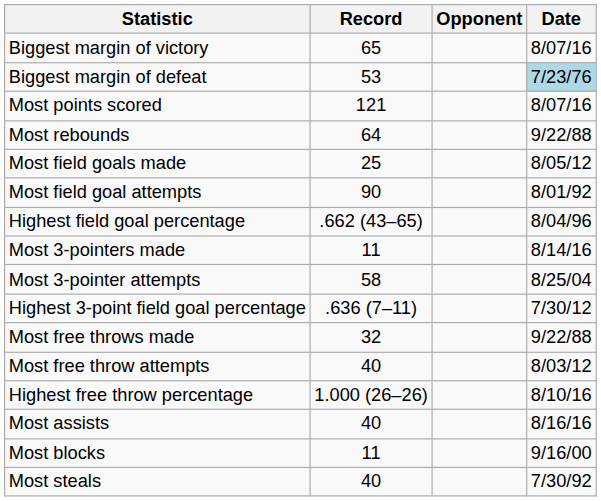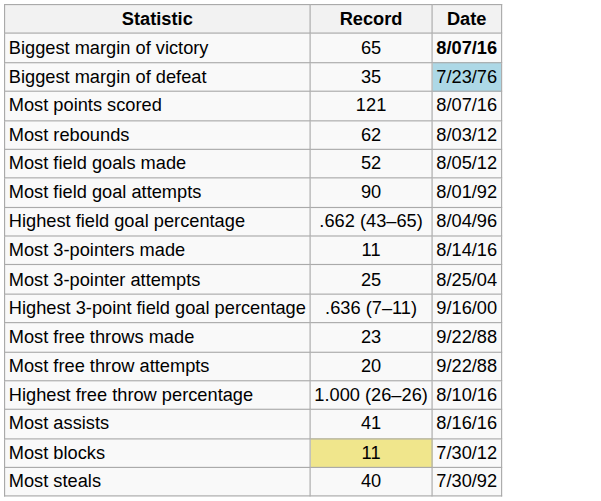- column: (479, 18)
(561, 47) normal -> (467, 47) bold
(371, 76) 53 -> (371, 76) 35
(371, 134) 64 -> (371, 134) 62
(561, 134) 9/22/88 -> (467, 134) 8/03/12
(371, 163) 25 -> (371, 163) 52
(371, 279) 58 -> (371, 279) 25
(561, 308) 7/30/12 -> (467, 308) 9/16/00
(371, 337) 32 -> (371, 337) 23
(371, 366) 40 -> (371, 366) 20
(561, 366) 8/03/12 -> (467, 366) 9/22/88
(371, 423) 40 -> (371, 423) 41
(371, 452) no background -> (371, 452) khaki background
(561, 452) 9/16/00 -> (467, 452) 7/30/12
